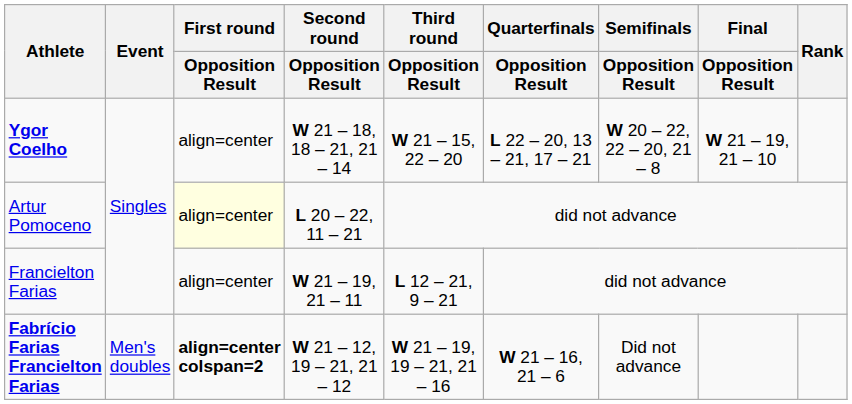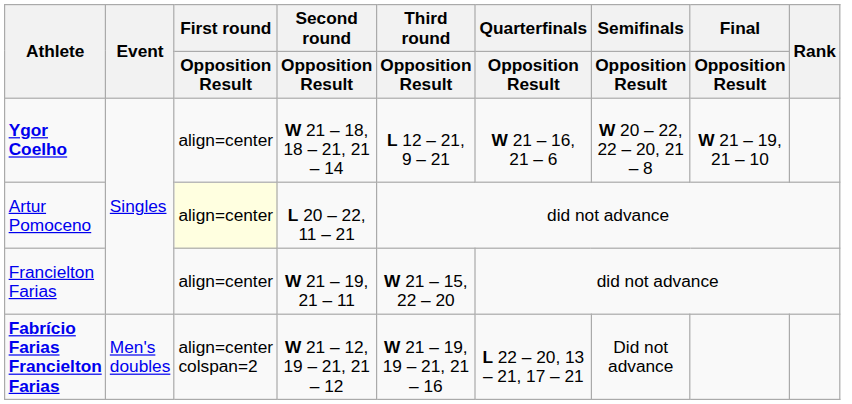(434, 150) W 21 – 15, 22 – 20 -> (426, 150) L 12 – 21, 9 – 21
(541, 150) L 22 – 20, 13 – 21, 17 – 21 -> (533, 150) W 21 – 16, 21 – 6
(434, 291) L 12 – 21, 9 – 21 -> (426, 291) W 21 – 15, 22 – 20
(230, 357) bold -> (226, 357) normal
(541, 366) W 21 – 16, 21 – 6 -> (533, 366) L 22 – 20, 13 – 21, 17 – 21
